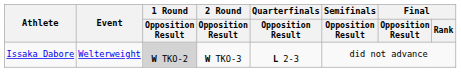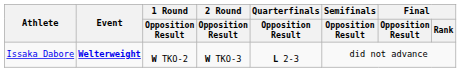(110, 54) normal -> (110, 54) bold
(170, 59) lightgrey background -> (170, 59) no background
